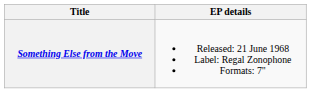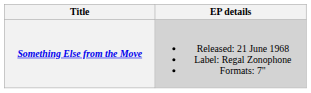(231, 59) no background -> (231, 59) lightgrey background
